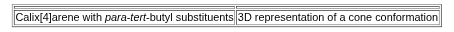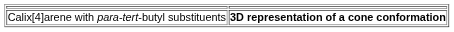(338, 17) normal -> (338, 17) bold
